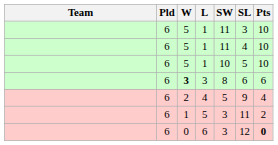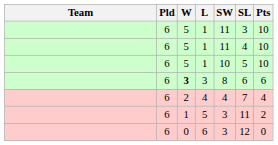(225, 98) 5 -> (225, 98) 4
(245, 98) 9 -> (245, 98) 7
(263, 132) bold -> (263, 132) normal
